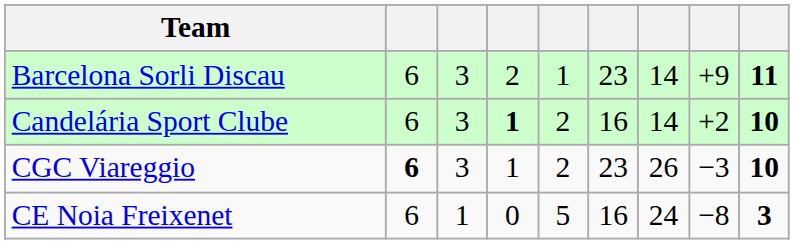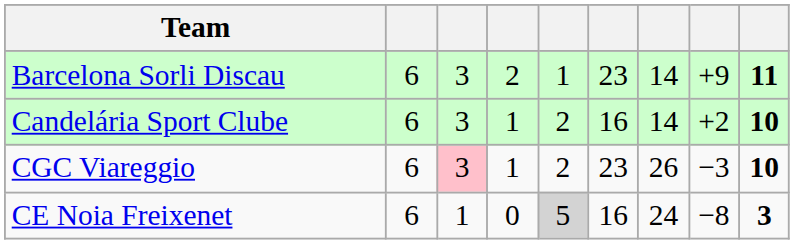(512, 121) bold -> (512, 121) normal
(412, 167) bold -> (412, 167) normal
(462, 167) no background -> (462, 167) pink background
(563, 214) no background -> (563, 214) lightgrey background
